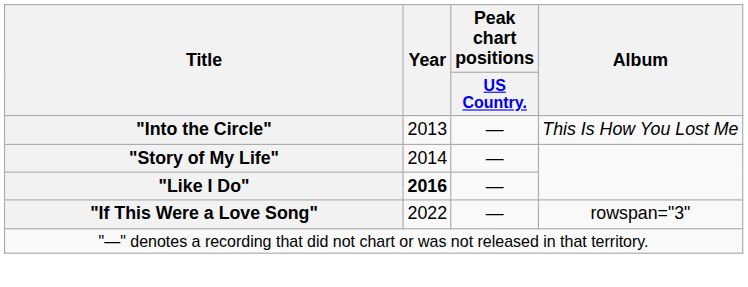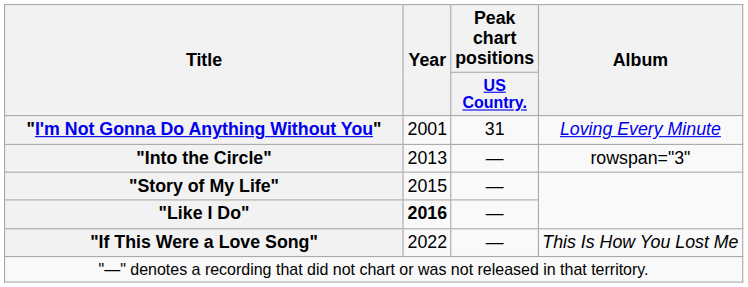+ row: (204, 129)
(640, 129) This Is How You Lost Me -> (640, 157) rowspan="3"
(427, 157) 2014 -> (427, 186) 2015
(640, 214) rowspan="3" -> (640, 242) This Is How You Lost Me
